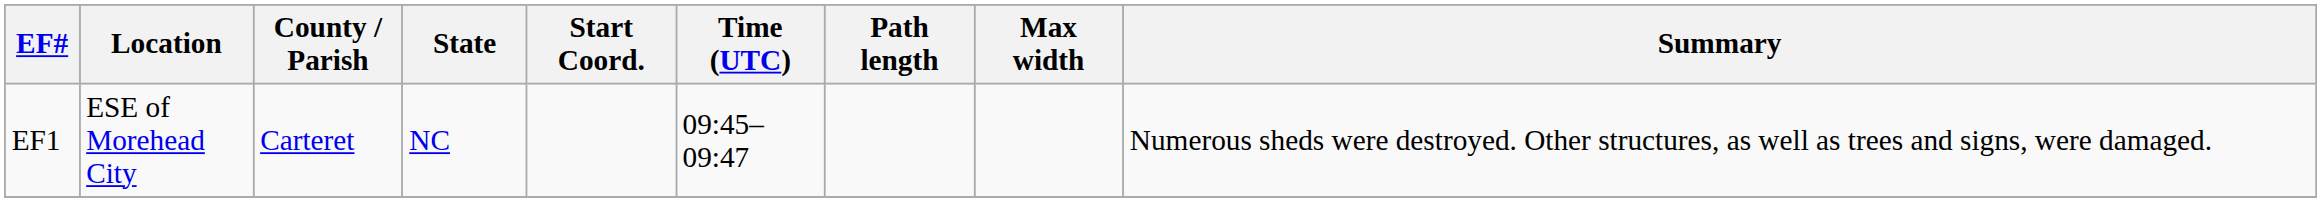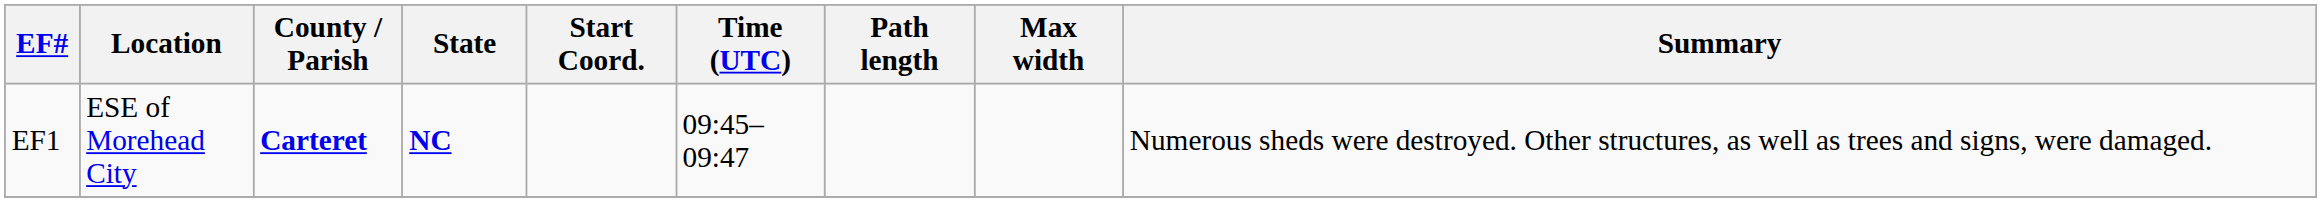(307, 140) normal -> (314, 140) bold
(430, 140) normal -> (430, 140) bold
